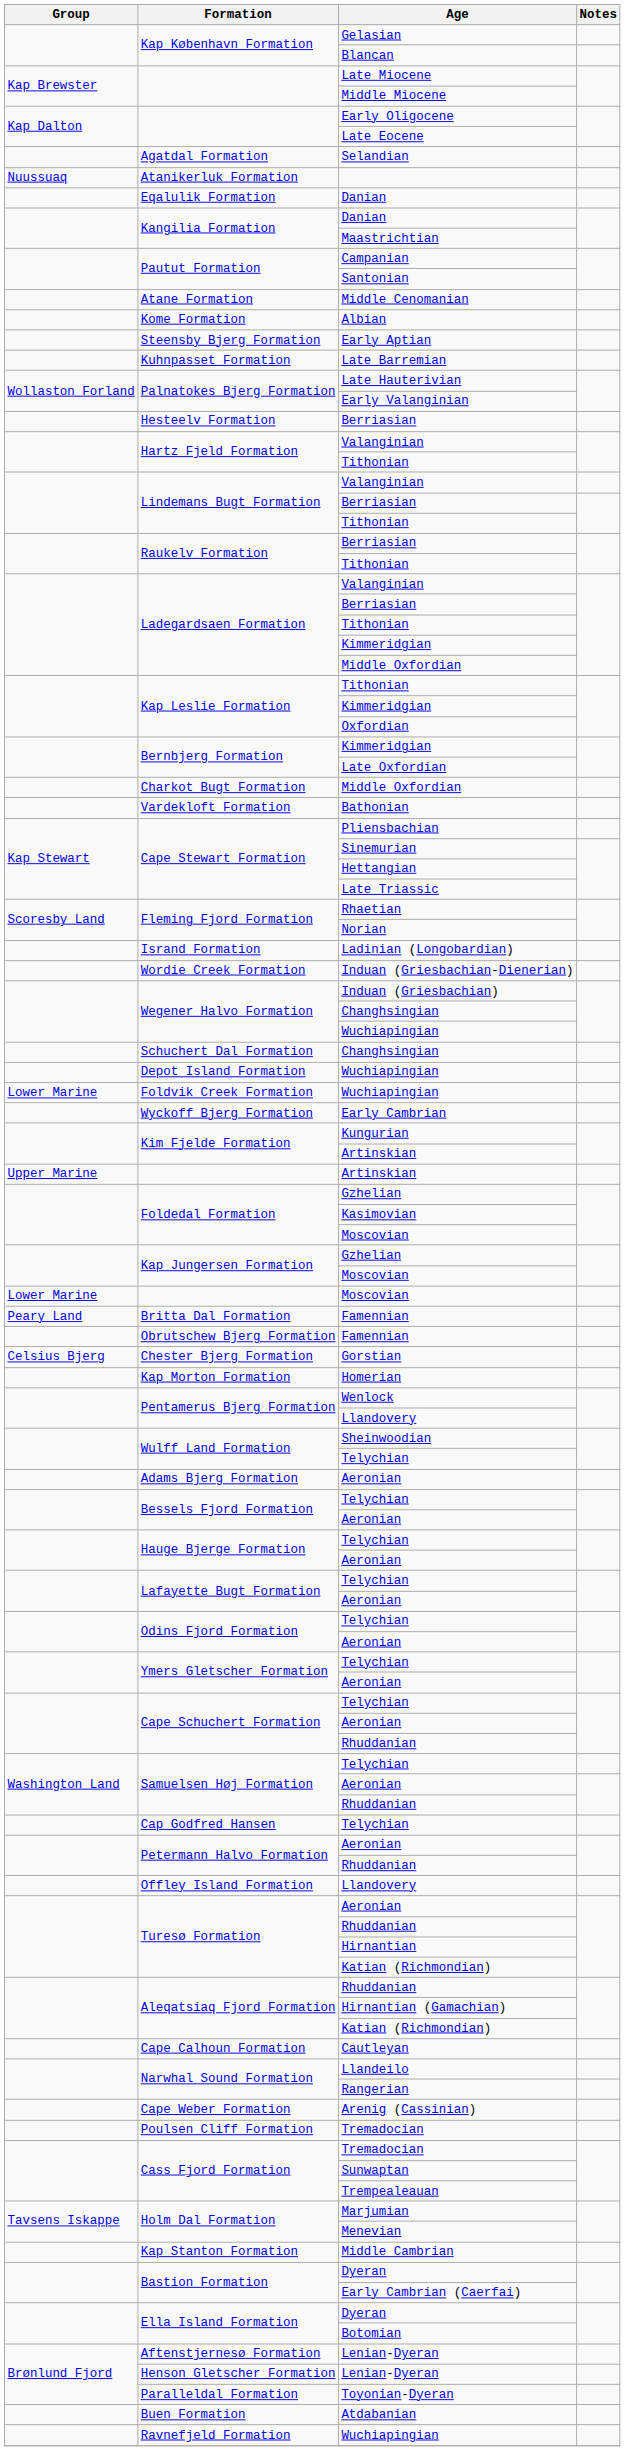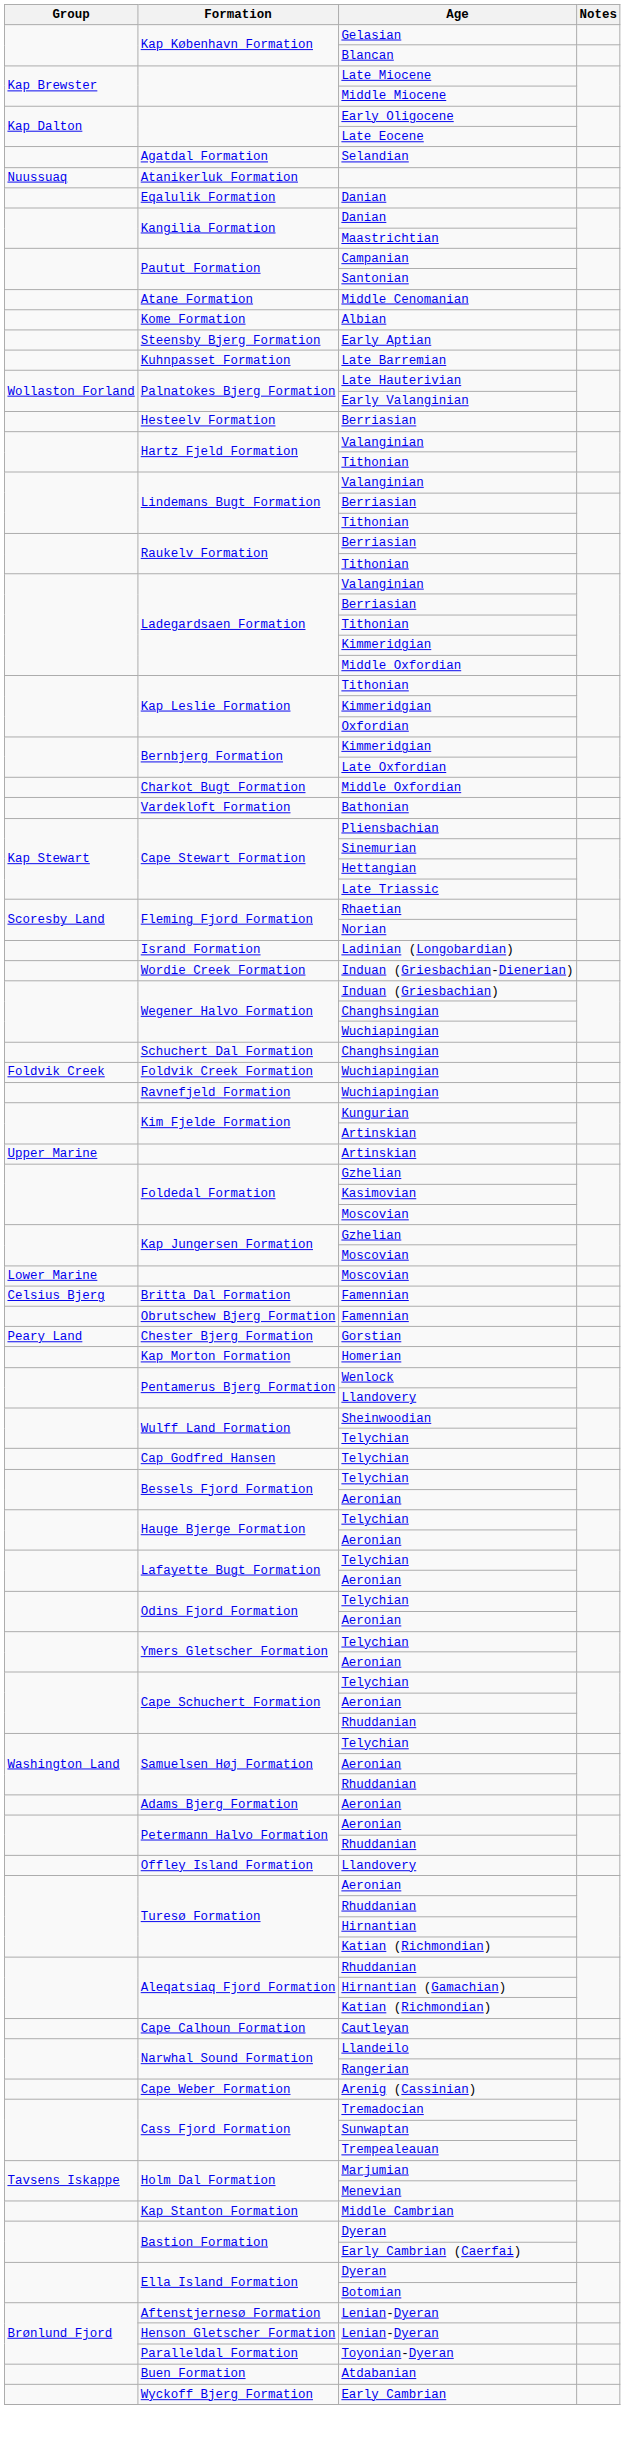- row: (223, 1072)
(52, 1093) Lower Marine -> (56, 1072) Foldvik Creek
rows swapped: (216, 2435) <-> (227, 1113)
(45, 1316) Peary Land -> (56, 1296) Celsius Bjerg
(56, 1357) Celsius Bjerg -> (45, 1337) Peary Land
rows swapped: (208, 1825) <-> (219, 1479)
- row: (227, 2130)
